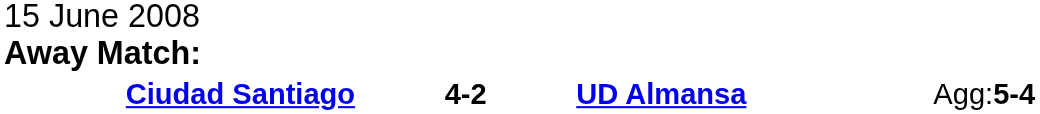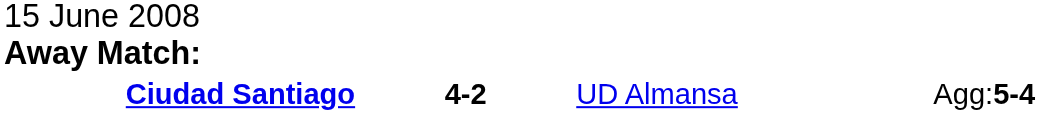(661, 94) bold -> (657, 94) normal
